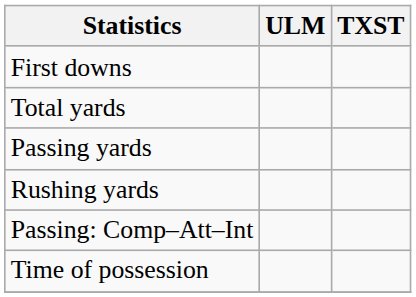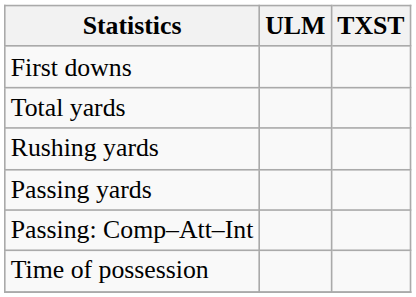rows swapped: (85, 189) <-> (81, 148)
